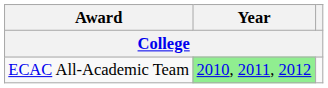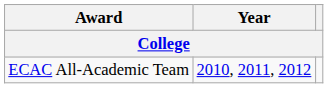(254, 69) lightgreen background -> (254, 69) no background
